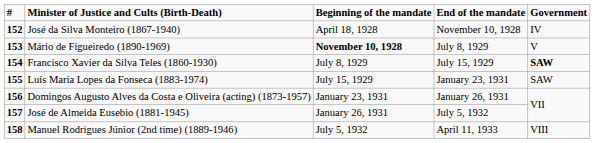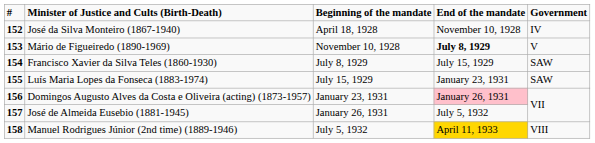(359, 46) bold -> (358, 46) normal
(462, 46) normal -> (463, 46) bold
(542, 63) bold -> (541, 63) normal
(473, 96) no background -> (473, 96) pink background
(467, 130) no background -> (467, 130) gold background
